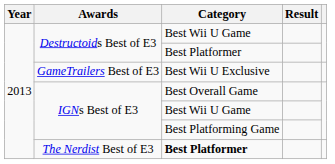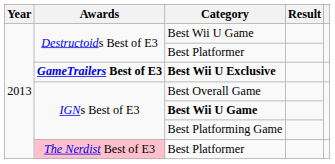(98, 71) normal -> (100, 71) bold
(217, 71) normal -> (222, 71) bold
(208, 110) normal -> (212, 110) bold
(98, 149) no background -> (100, 149) pink background
(206, 149) bold -> (206, 149) normal
